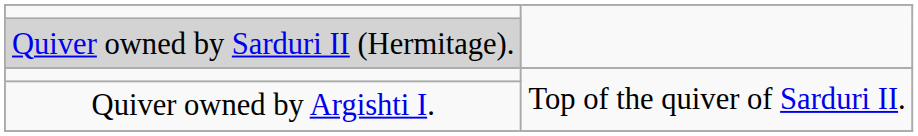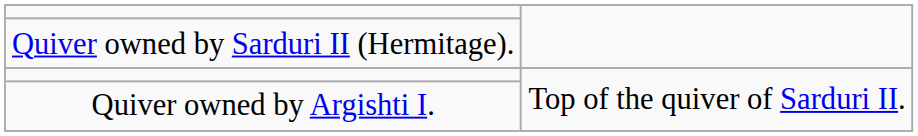(263, 42) lightgrey background -> (263, 42) no background
